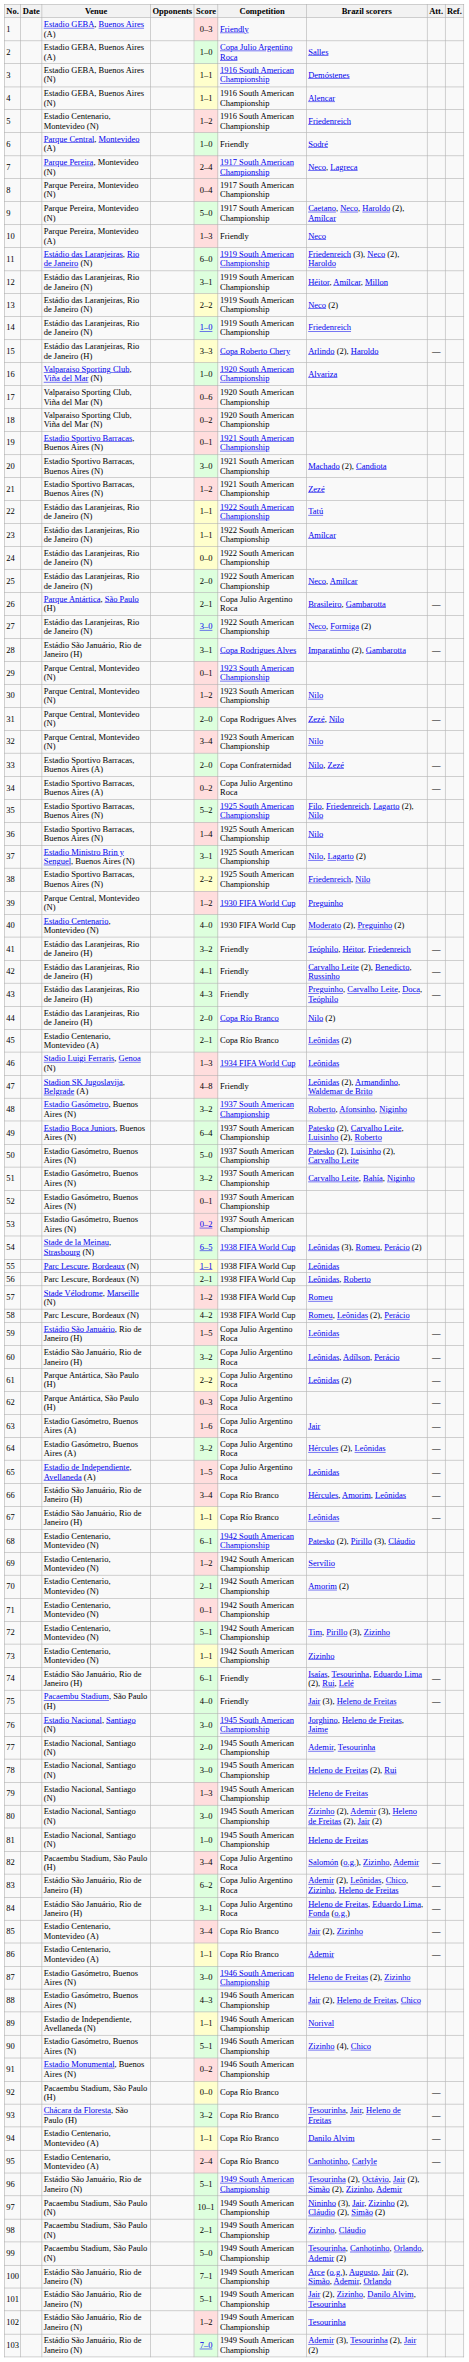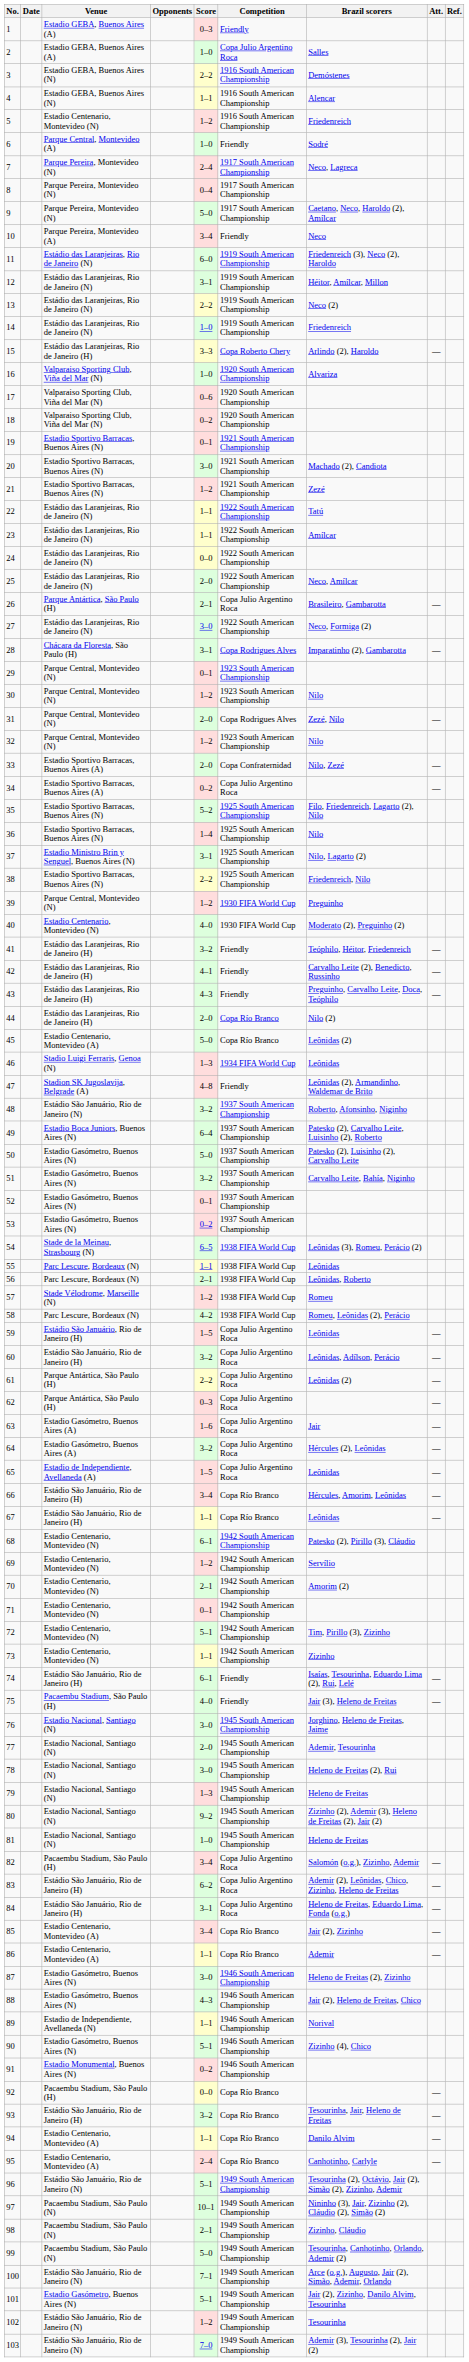(206, 75) 1–1 -> (206, 75) 2–2
(206, 236) 1–3 -> (206, 236) 3–4
(93, 650) Estádio São Januário, Rio de Janeiro (H) -> (86, 650) Chácara da Floresta, São Paulo (H)
(206, 742) 3–4 -> (206, 742) 1–2
(206, 1040) 2–1 -> (206, 1040) 5–0
(91, 1109) Estadio Gasómetro, Buenos Aires (N) -> (93, 1109) Estádio São Januário, Rio de Janeiro (N)
(206, 1816) 3–0 -> (206, 1816) 9–2
(86, 2115) Chácara da Floresta, São Paulo (H) -> (93, 2115) Estádio São Januário, Rio de Janeiro (H)
(93, 2299) Estádio São Januário, Rio de Janeiro (N) -> (91, 2299) Estadio Gasómetro, Buenos Aires (N)
